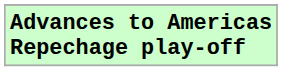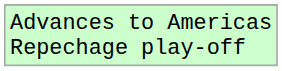(141, 35) bold -> (141, 35) normal
